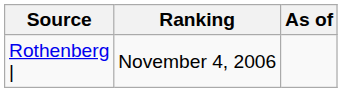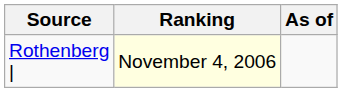(197, 60) no background -> (197, 60) lightyellow background
